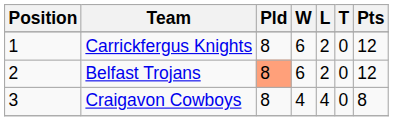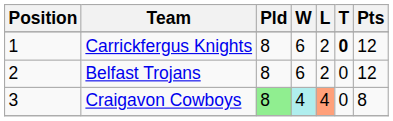(343, 45) normal -> (343, 45) bold
(265, 73) lightsalmon background -> (265, 73) no background
(265, 101) no background -> (265, 101) lightgreen background
(300, 101) no background -> (300, 101) paleturquoise background
(325, 101) no background -> (325, 101) lightsalmon background
